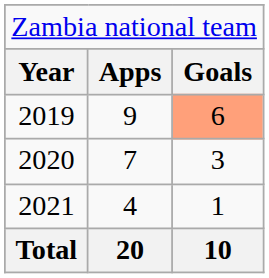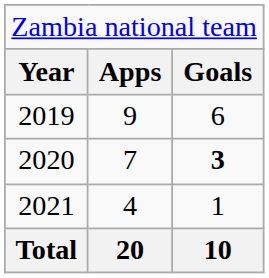(218, 116) lightsalmon background -> (218, 116) no background
(218, 160) normal -> (218, 160) bold
